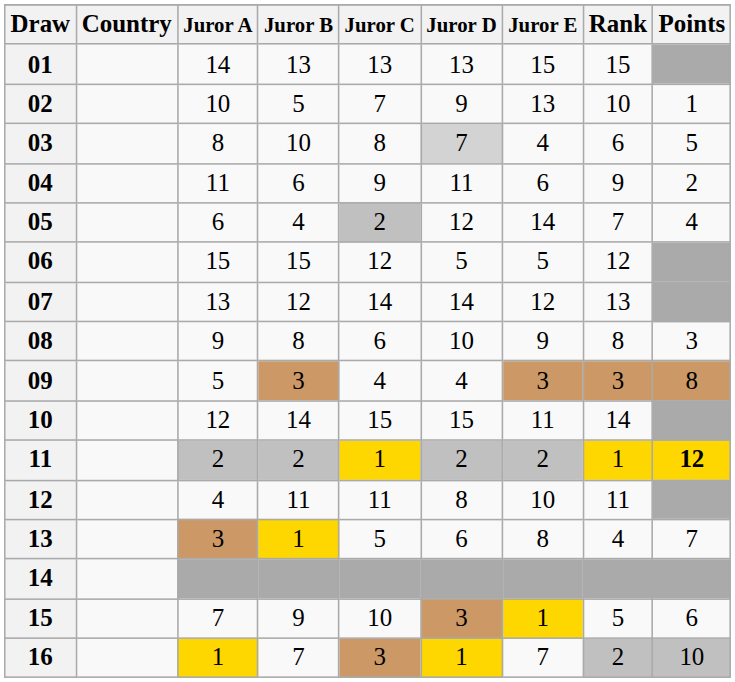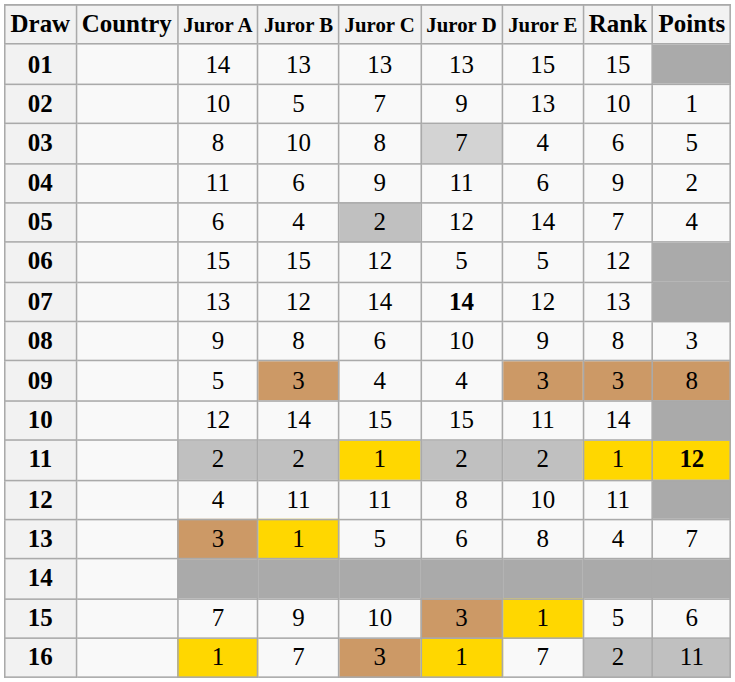(462, 301) normal -> (462, 301) bold
(692, 657) 10 -> (692, 657) 11
